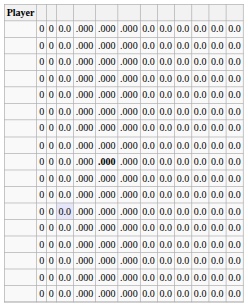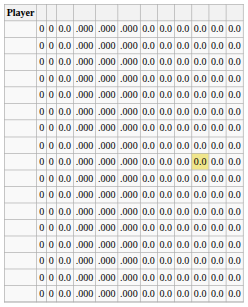(107, 161) bold -> (107, 161) normal
(200, 161) no background -> (200, 161) khaki background
(65, 211) lavender background -> (65, 211) no background
